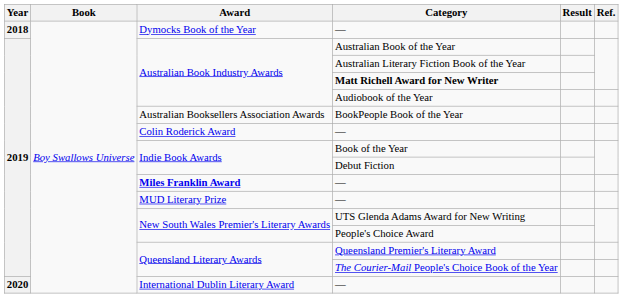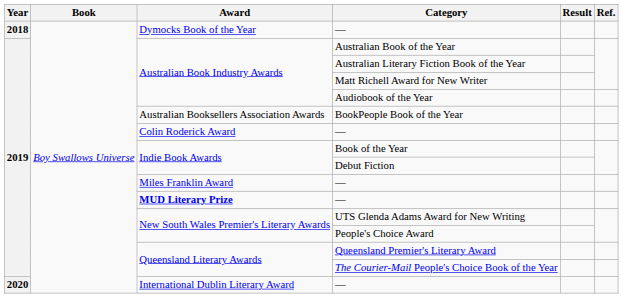(417, 81) bold -> (411, 81) normal
(190, 183) bold -> (186, 183) normal
(183, 200) normal -> (186, 200) bold
